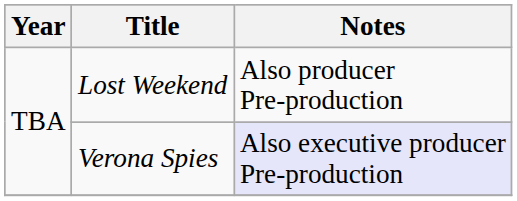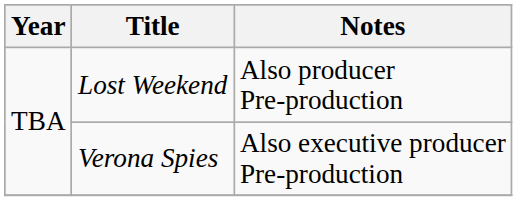(373, 158) lavender background -> (373, 158) no background
